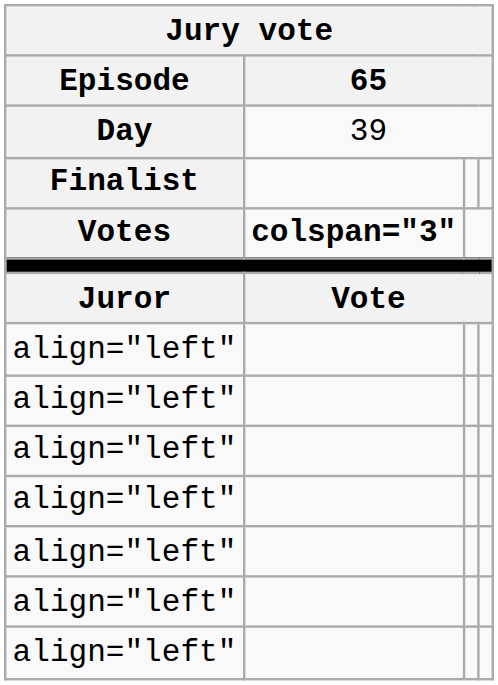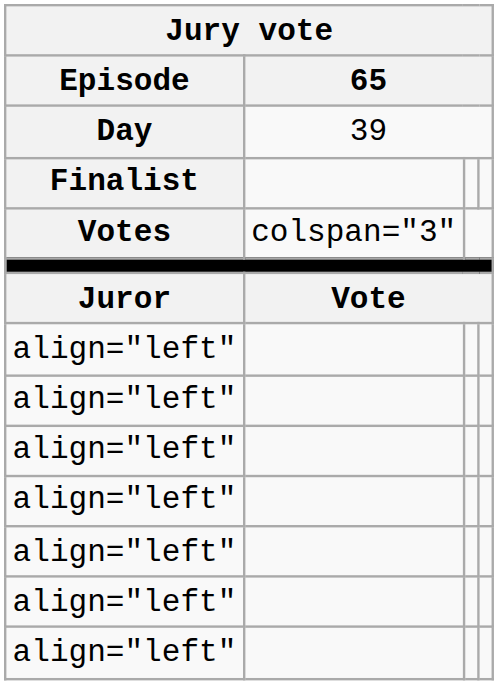(354, 233) bold -> (354, 233) normal
